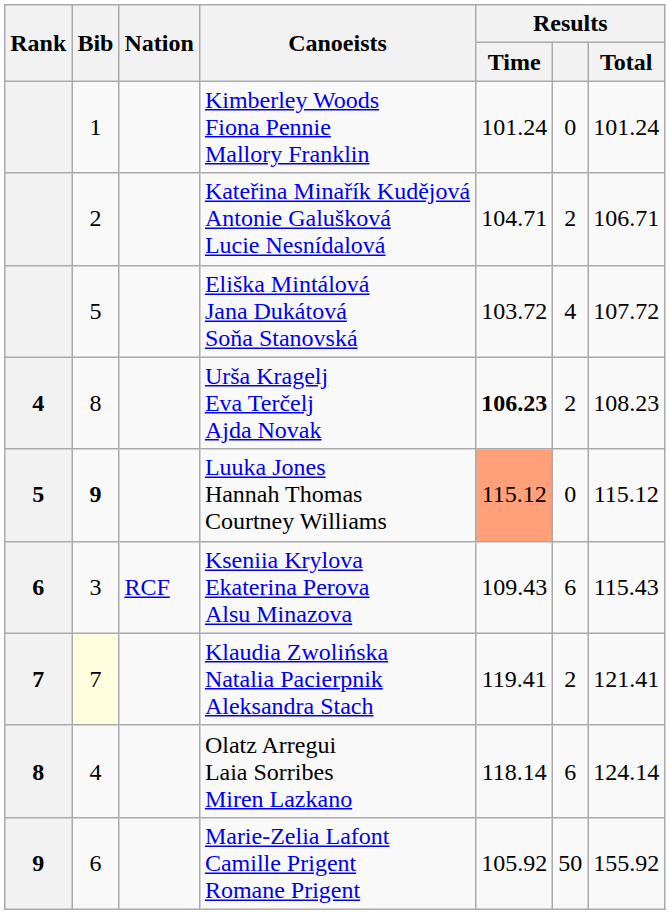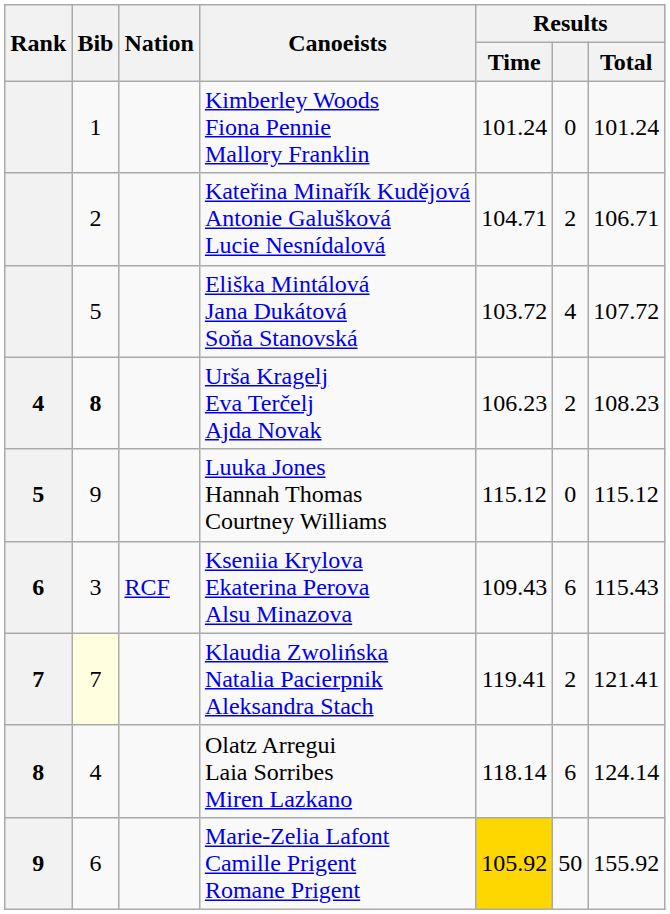(95, 402) normal -> (95, 402) bold
(514, 402) bold -> (514, 402) normal
(95, 494) bold -> (95, 494) normal
(514, 494) lightsalmon background -> (514, 494) no background
(514, 863) no background -> (514, 863) gold background
